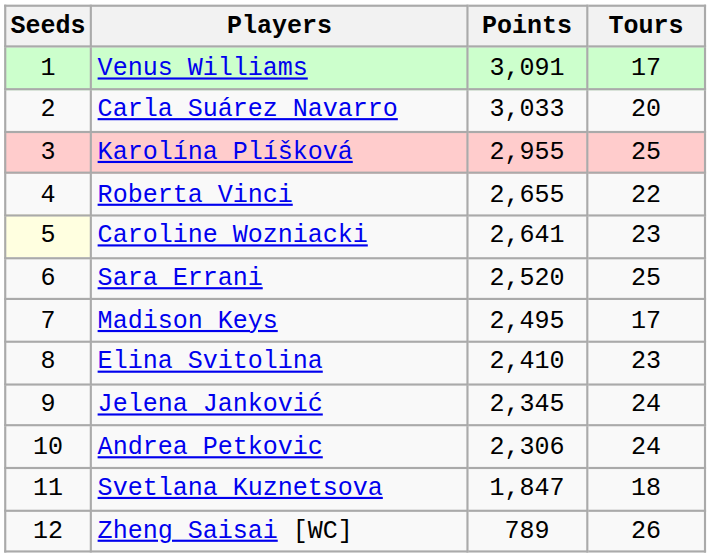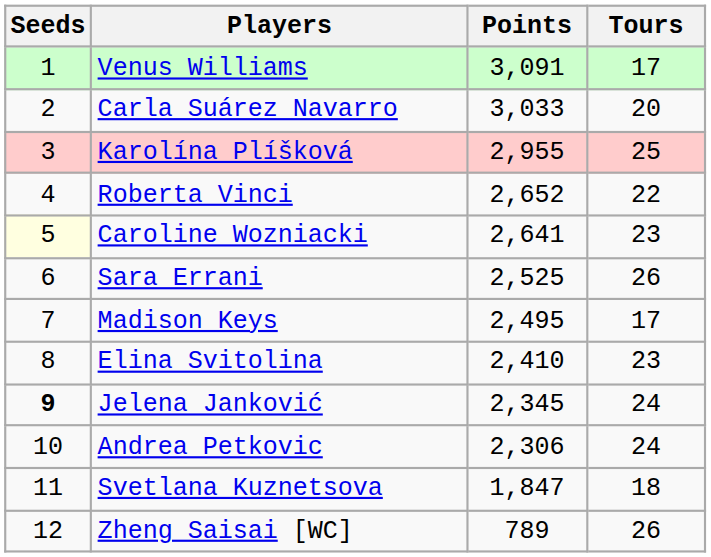(527, 194) 2,655 -> (527, 194) 2,652
(527, 278) 2,520 -> (527, 278) 2,525
(646, 278) 25 -> (646, 278) 26
(48, 405) normal -> (48, 405) bold
